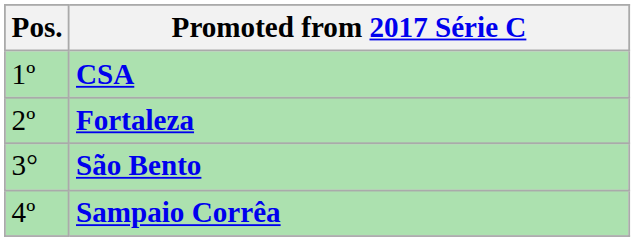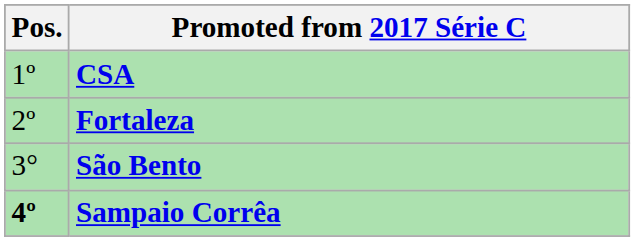(23, 212) normal -> (24, 212) bold
